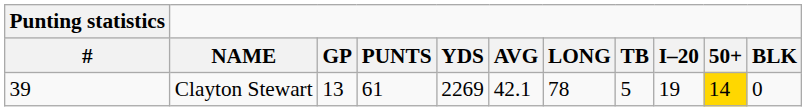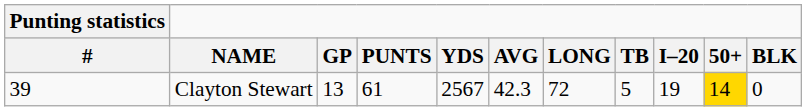(463, 88) 2269 -> (463, 88) 2567
(512, 88) 42.1 -> (512, 88) 42.3
(559, 88) 78 -> (559, 88) 72
